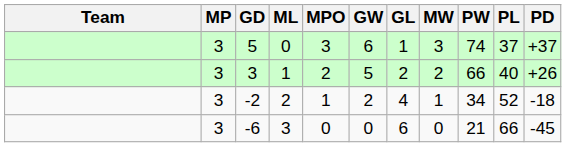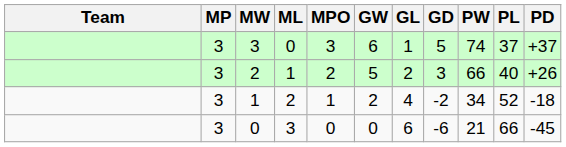columns swapped: (439, 18) <-> (252, 18)
